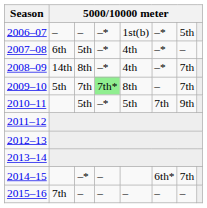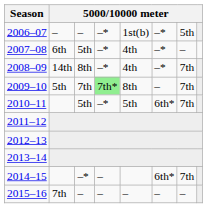(162, 103) 7th -> (164, 103) 6th*
(187, 103) 9th -> (187, 103) 7th
